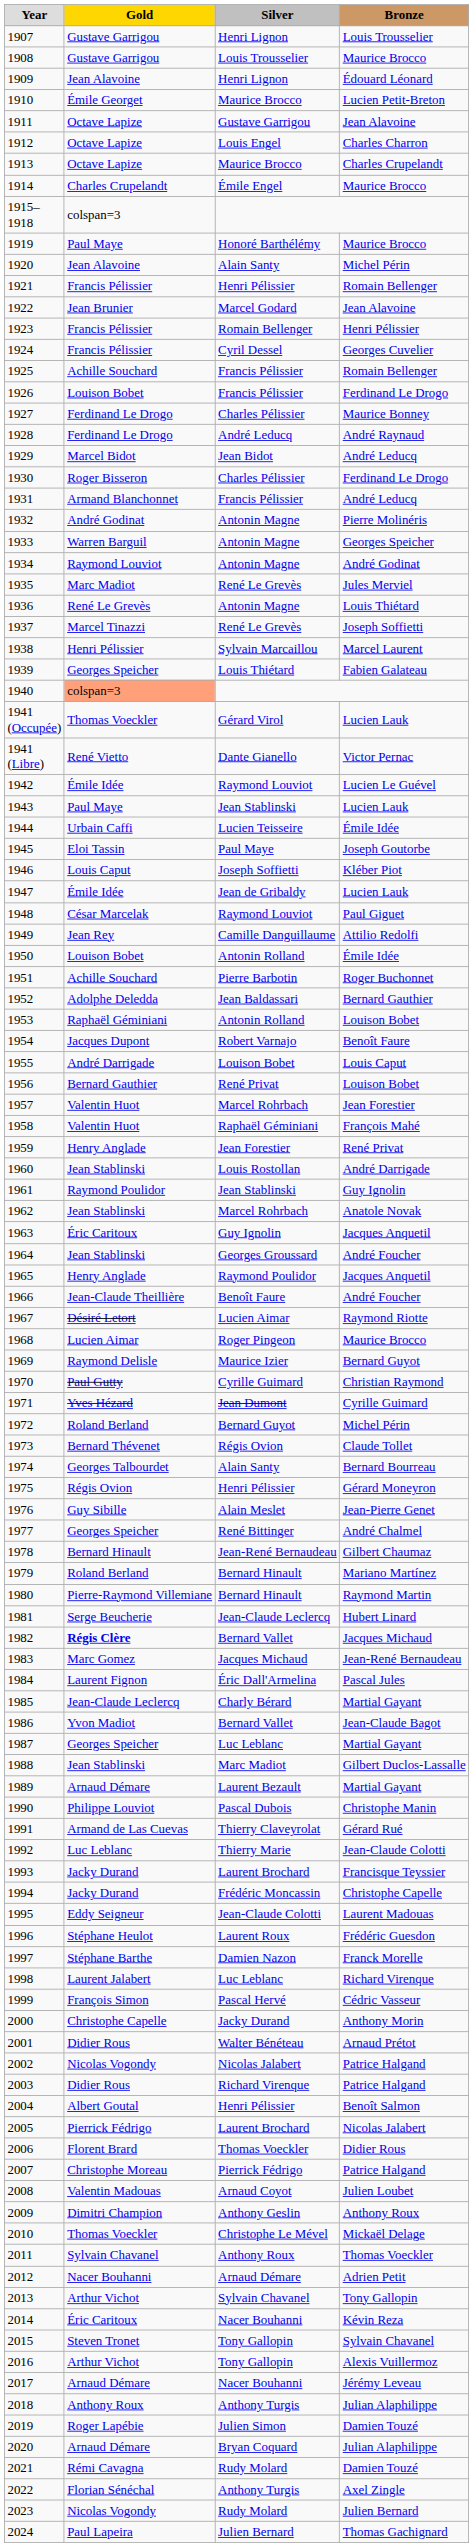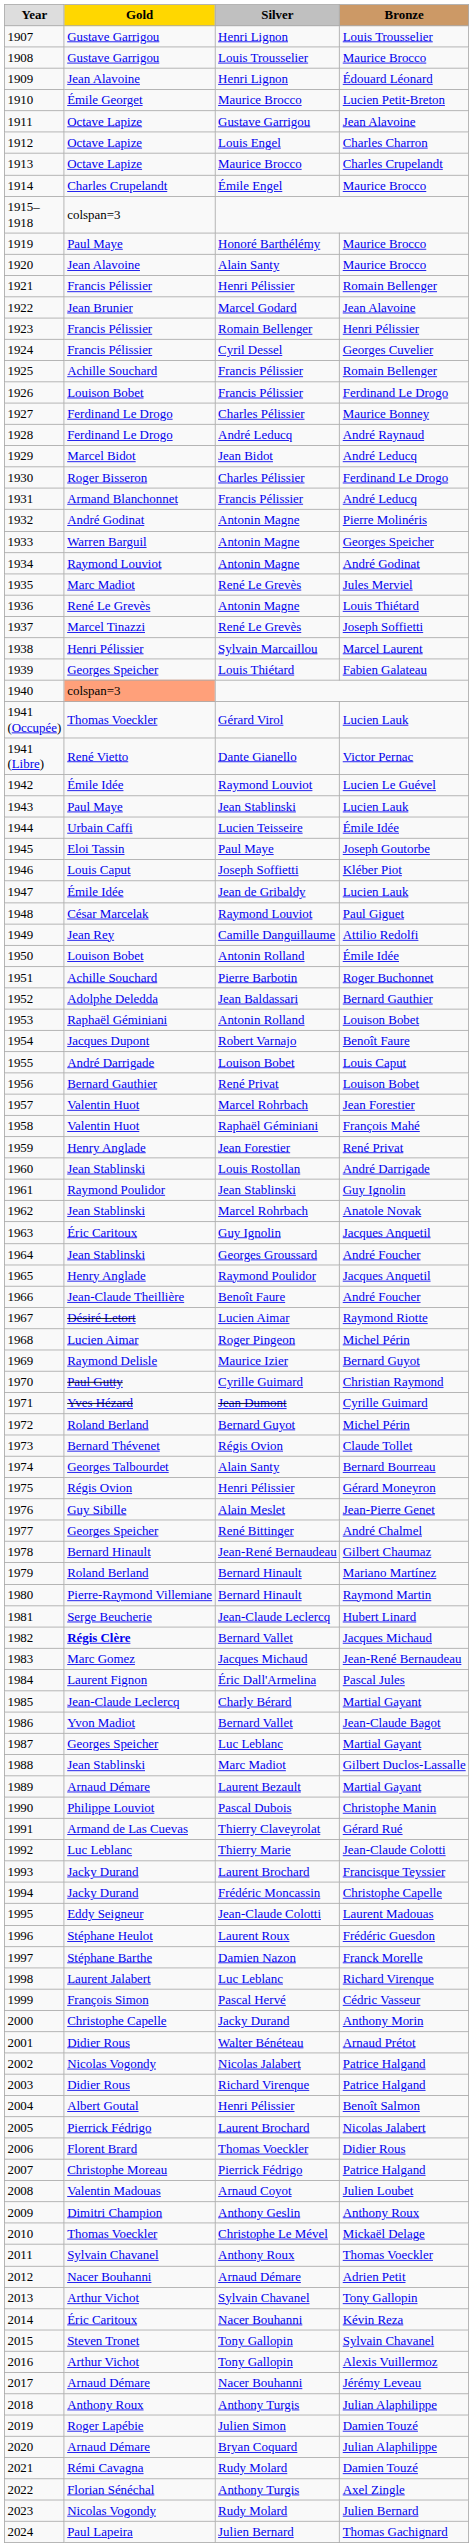(376, 264) Michel Périn -> (385, 264) Maurice Brocco
(385, 1339) Maurice Brocco -> (376, 1339) Michel Périn
